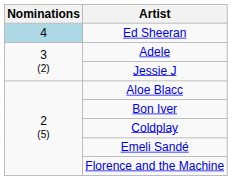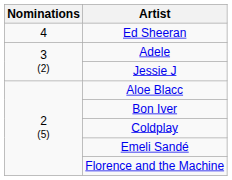(43, 33) lightblue background -> (43, 33) no background
